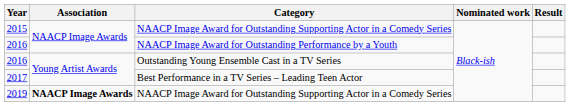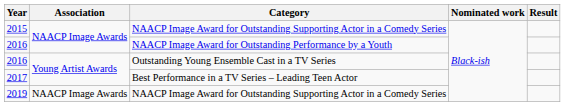(82, 93) bold -> (80, 93) normal
